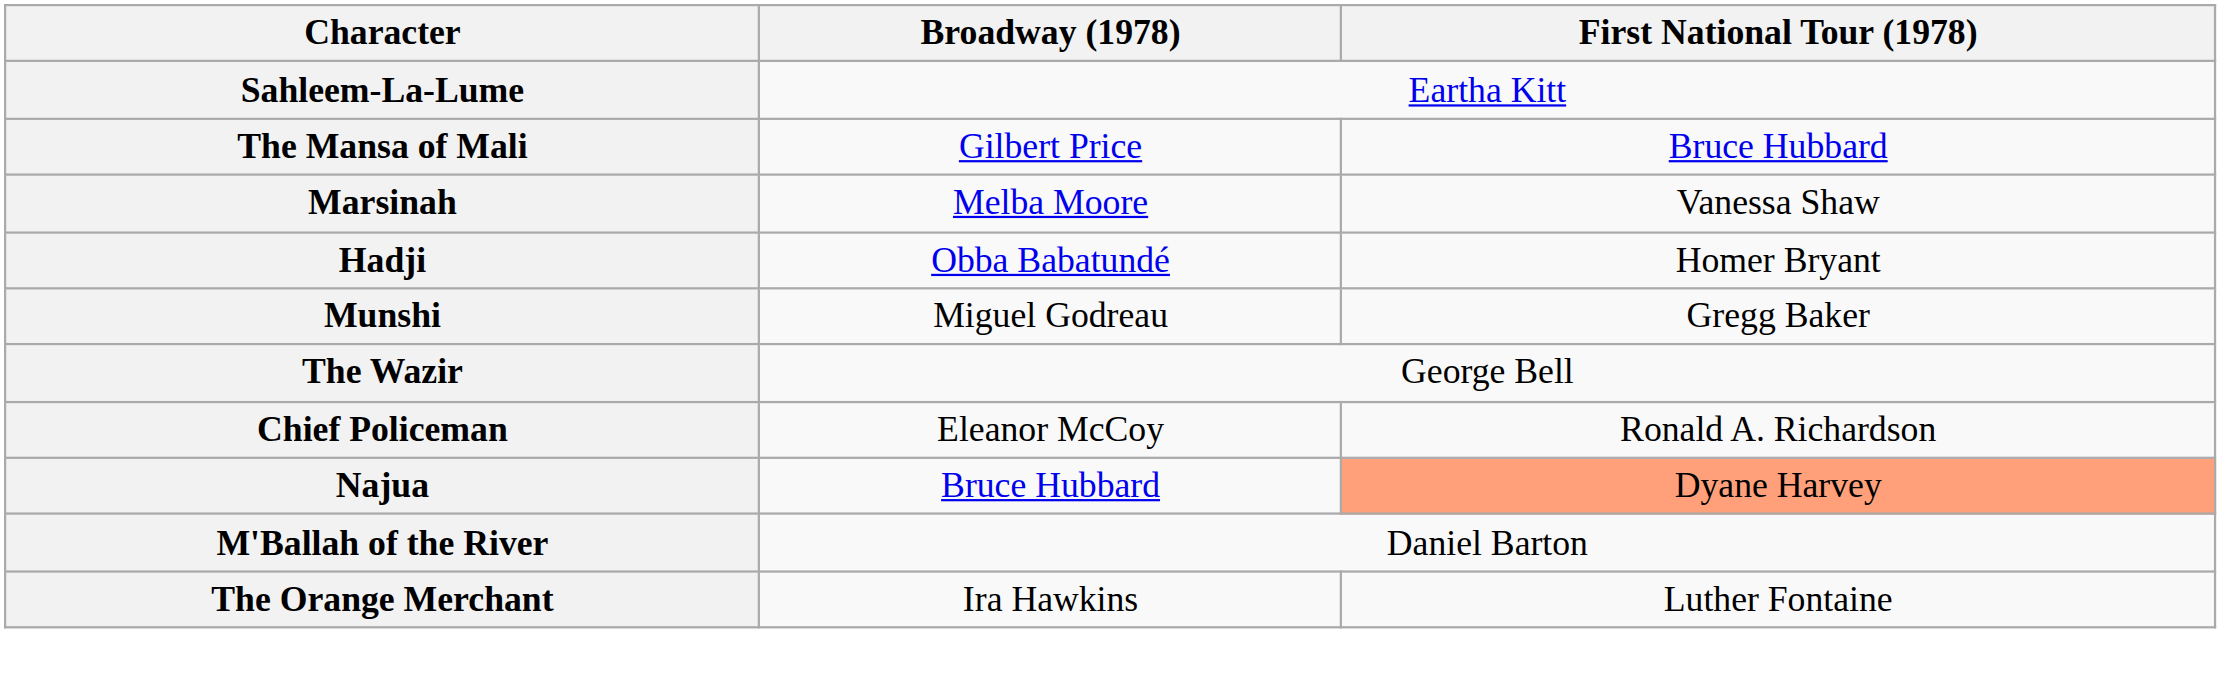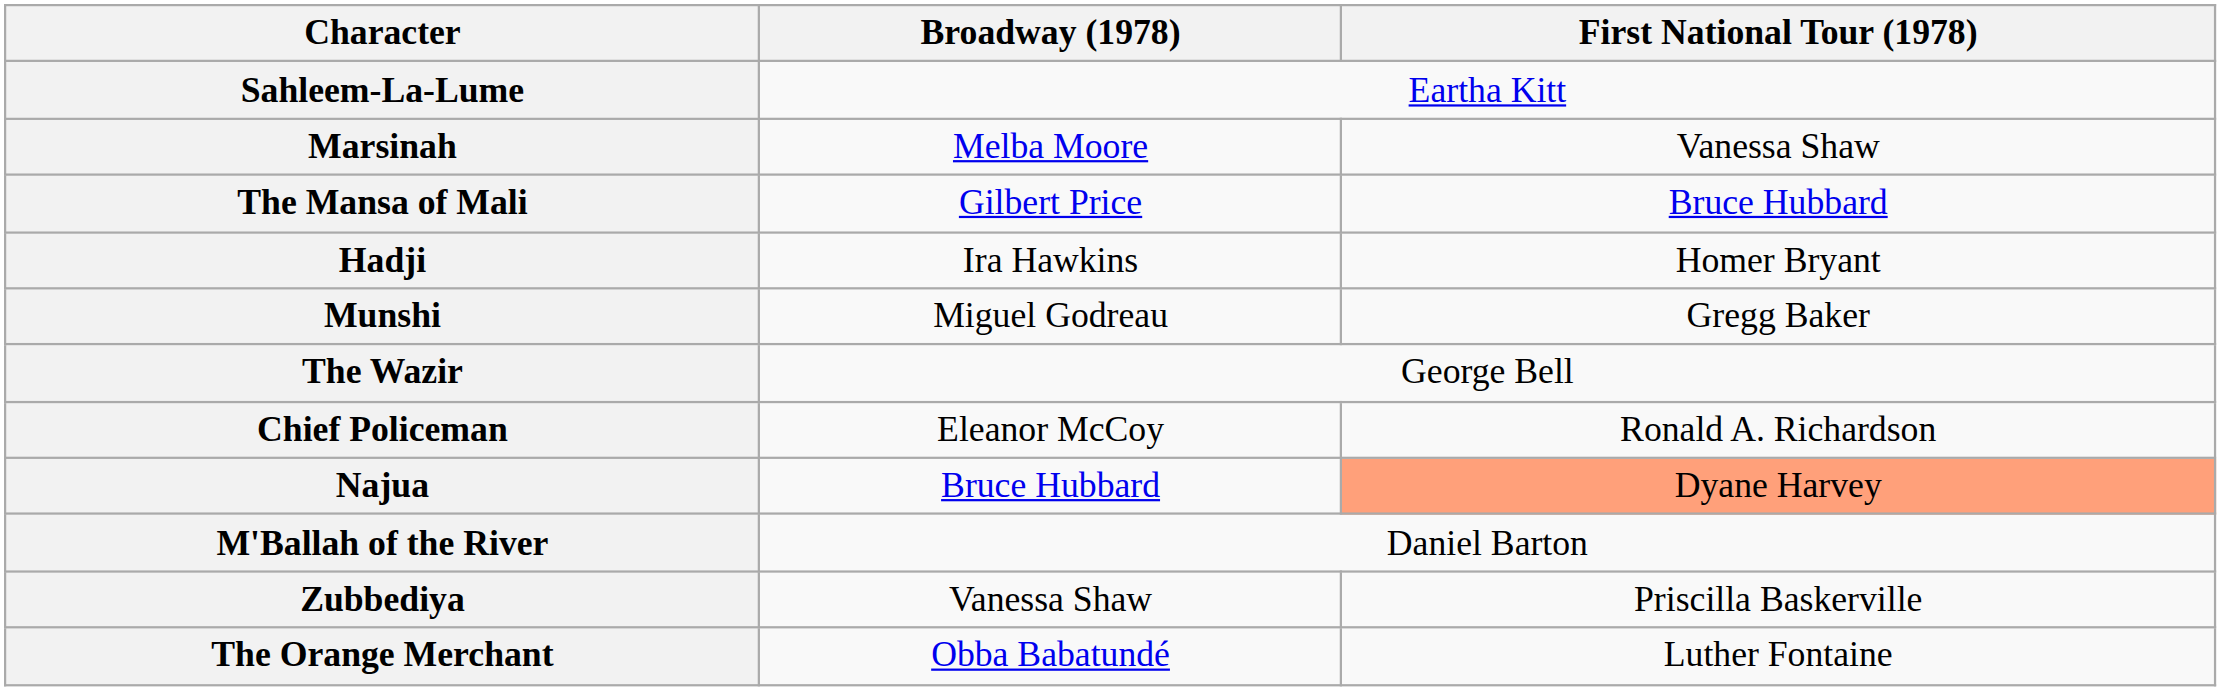rows swapped: (382, 202) <-> (382, 145)
(1051, 259) Obba Babatundé -> (1051, 259) Ira Hawkins
+ row: (382, 598)
(1051, 598) Ira Hawkins -> (1051, 655) Obba Babatundé
